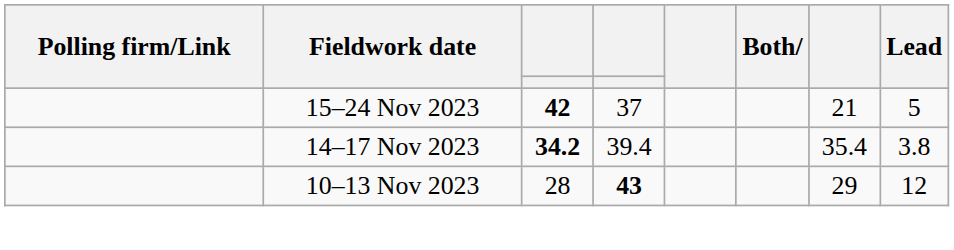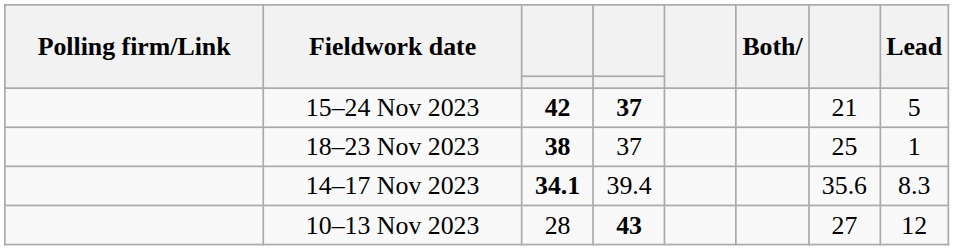(629, 107) normal -> (629, 107) bold
+ row: (393, 146)
(558, 146) 34.2 -> (558, 186) 34.1
(844, 146) 35.4 -> (844, 186) 35.6
(914, 146) 3.8 -> (914, 186) 8.3
(844, 186) 29 -> (844, 225) 27
